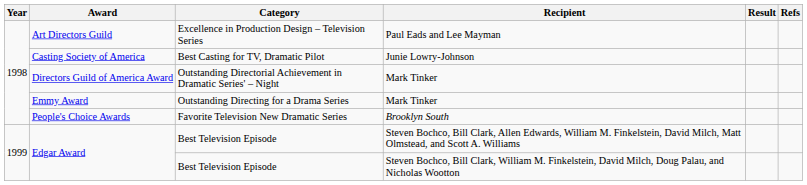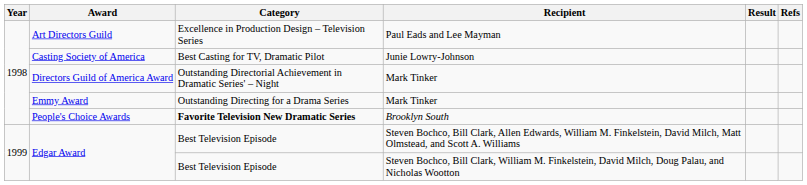(262, 116) normal -> (267, 116) bold
